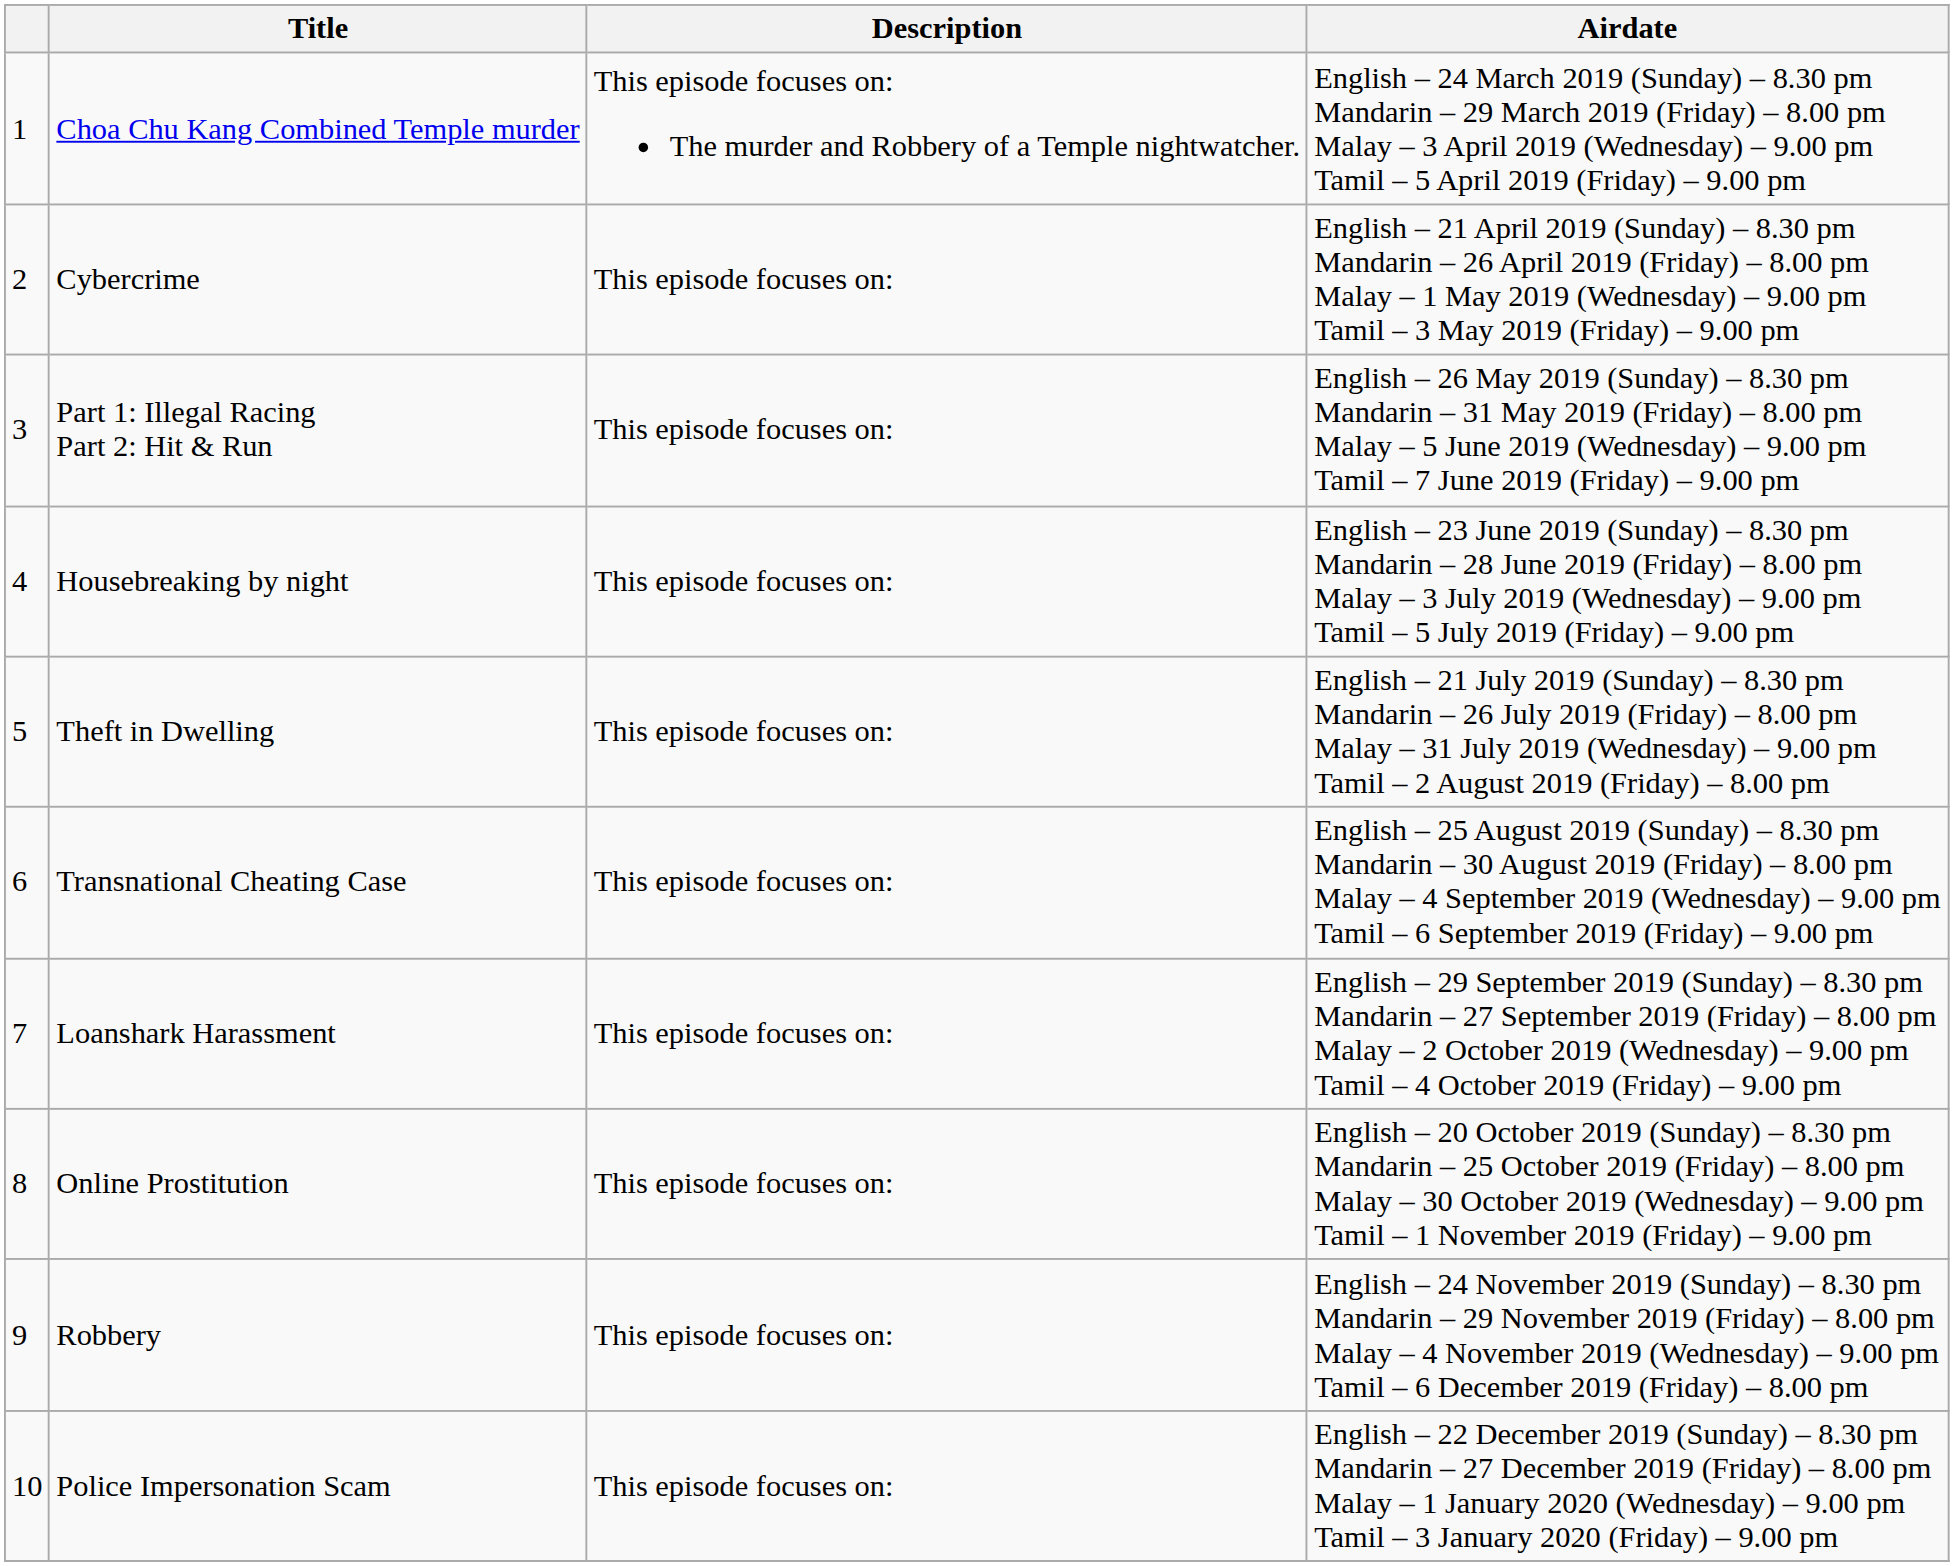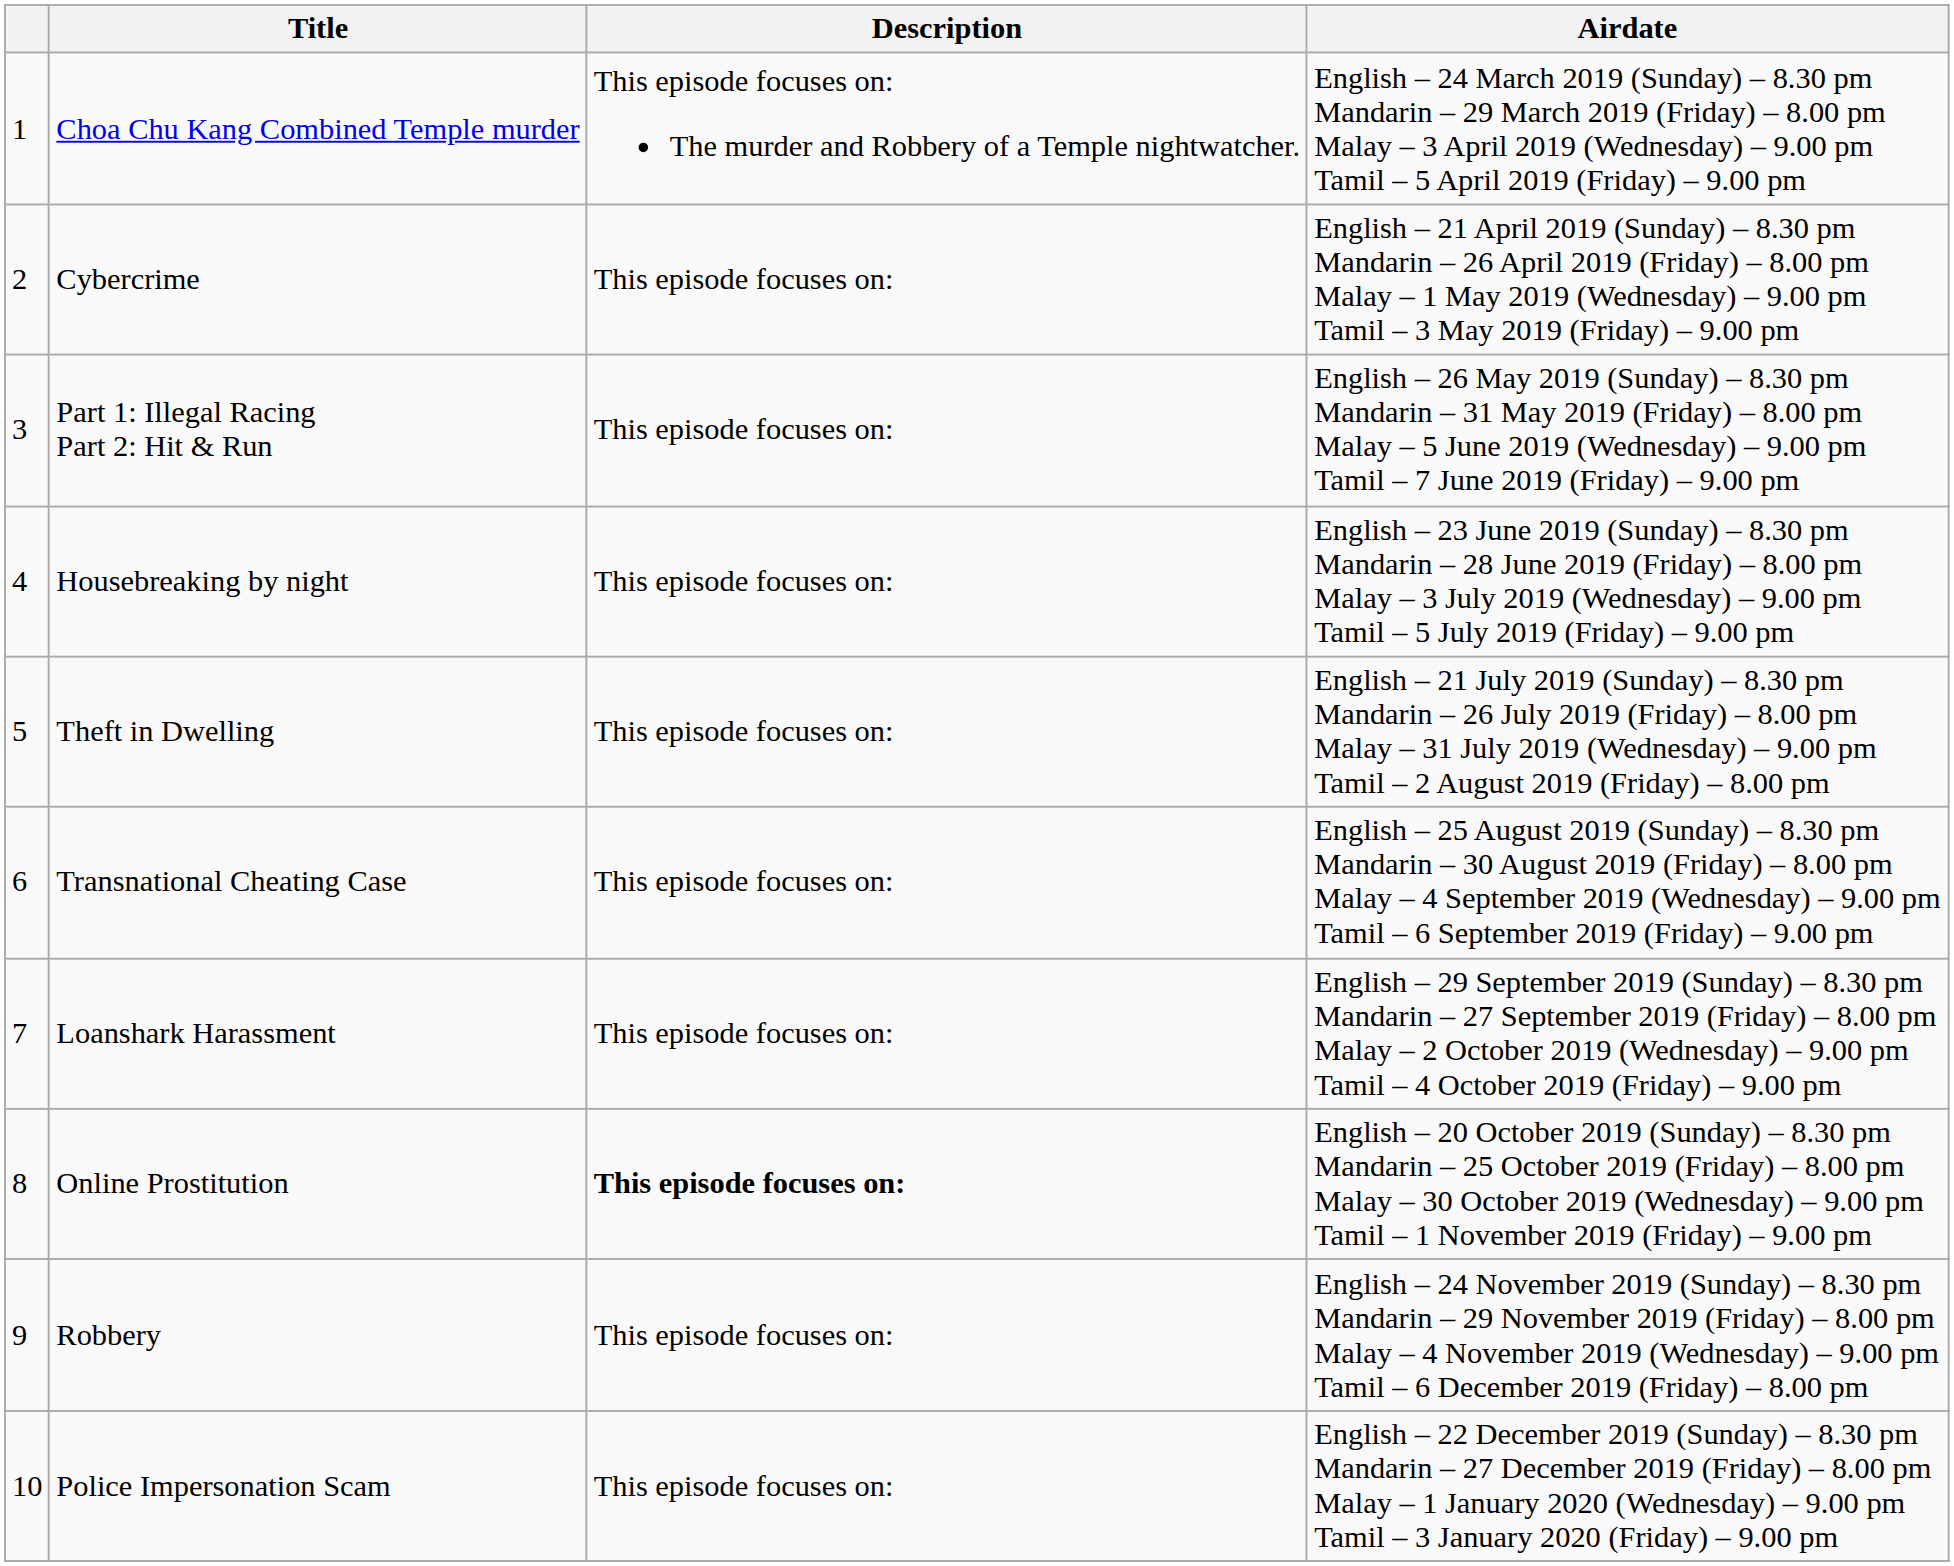(744, 1183) normal -> (750, 1183) bold
